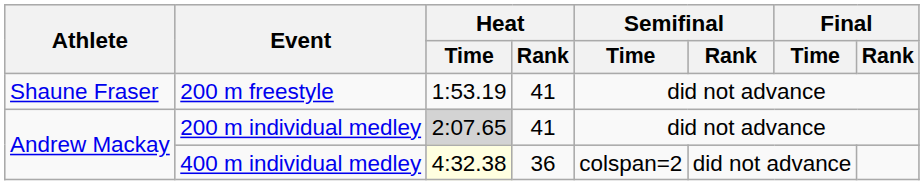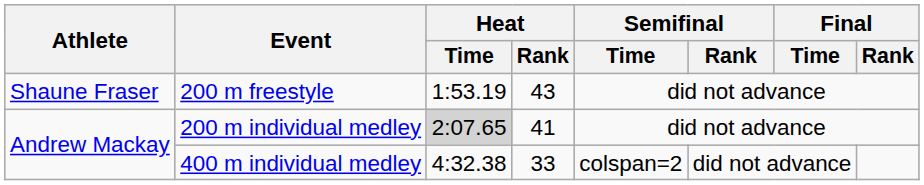(543, 92) 41 -> (543, 92) 43
(469, 163) lightyellow background -> (469, 163) no background
(543, 163) 36 -> (543, 163) 33
